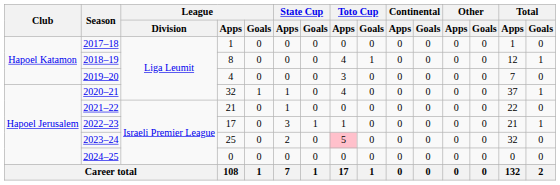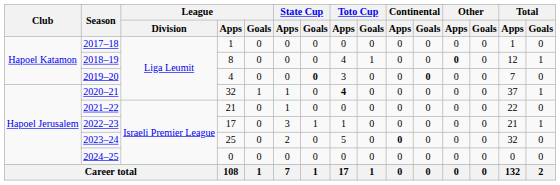(456, 60) normal -> (456, 60) bold
(315, 76) normal -> (315, 76) bold
(428, 76) normal -> (428, 76) bold
(344, 92) normal -> (344, 92) bold
(344, 140) pink background -> (344, 140) no background
(400, 140) normal -> (400, 140) bold
